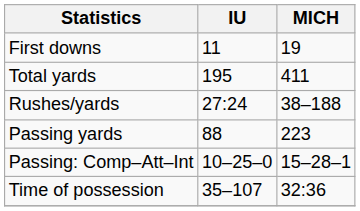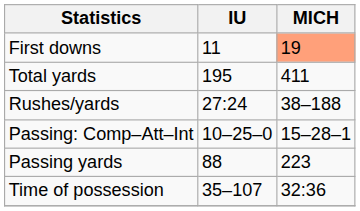(291, 47) no background -> (291, 47) lightsalmon background
rows swapped: (66, 133) <-> (101, 162)
